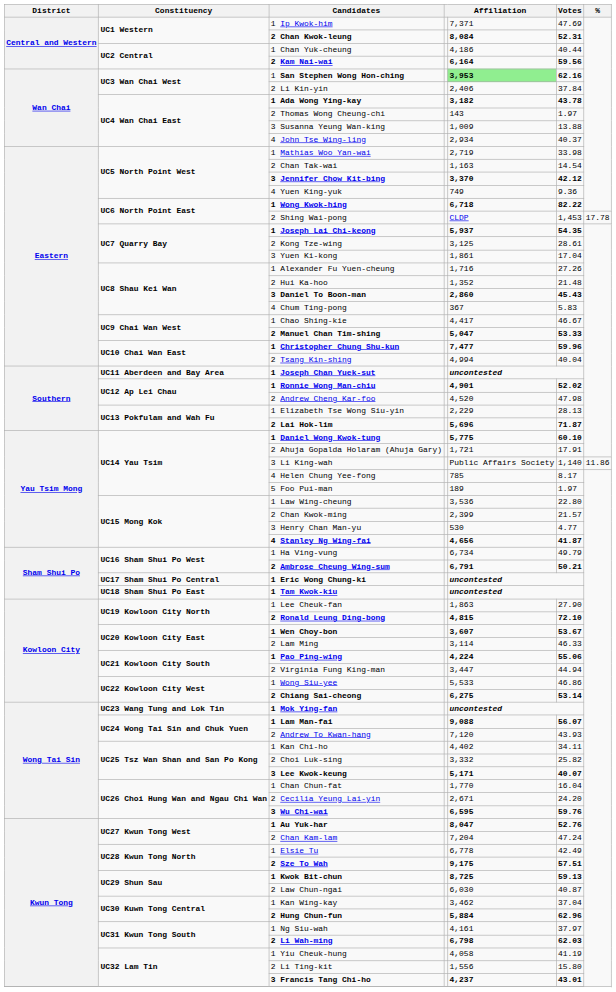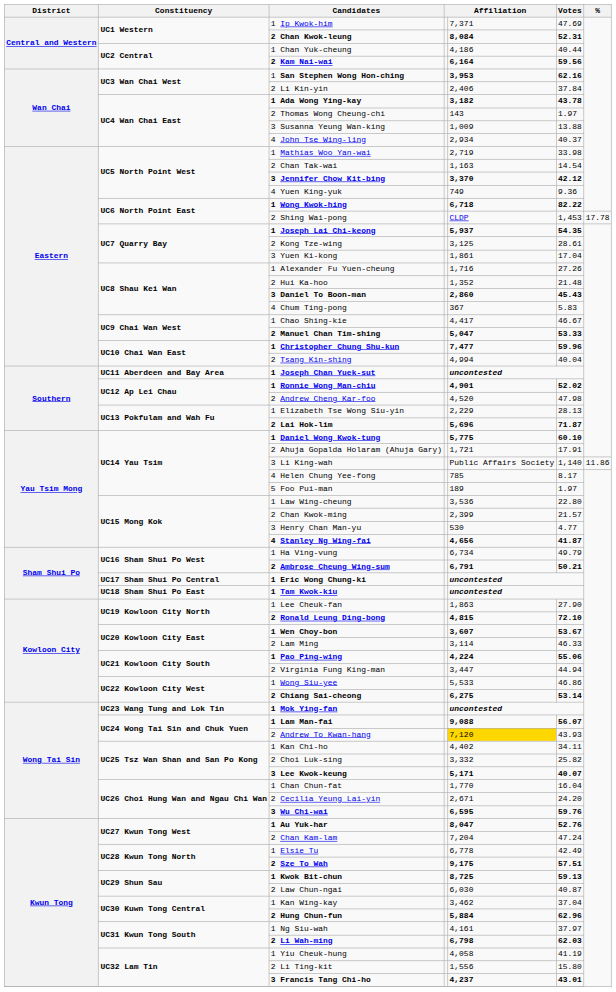(461, 75) lightgreen background -> (461, 75) no background
(461, 735) no background -> (461, 735) gold background
